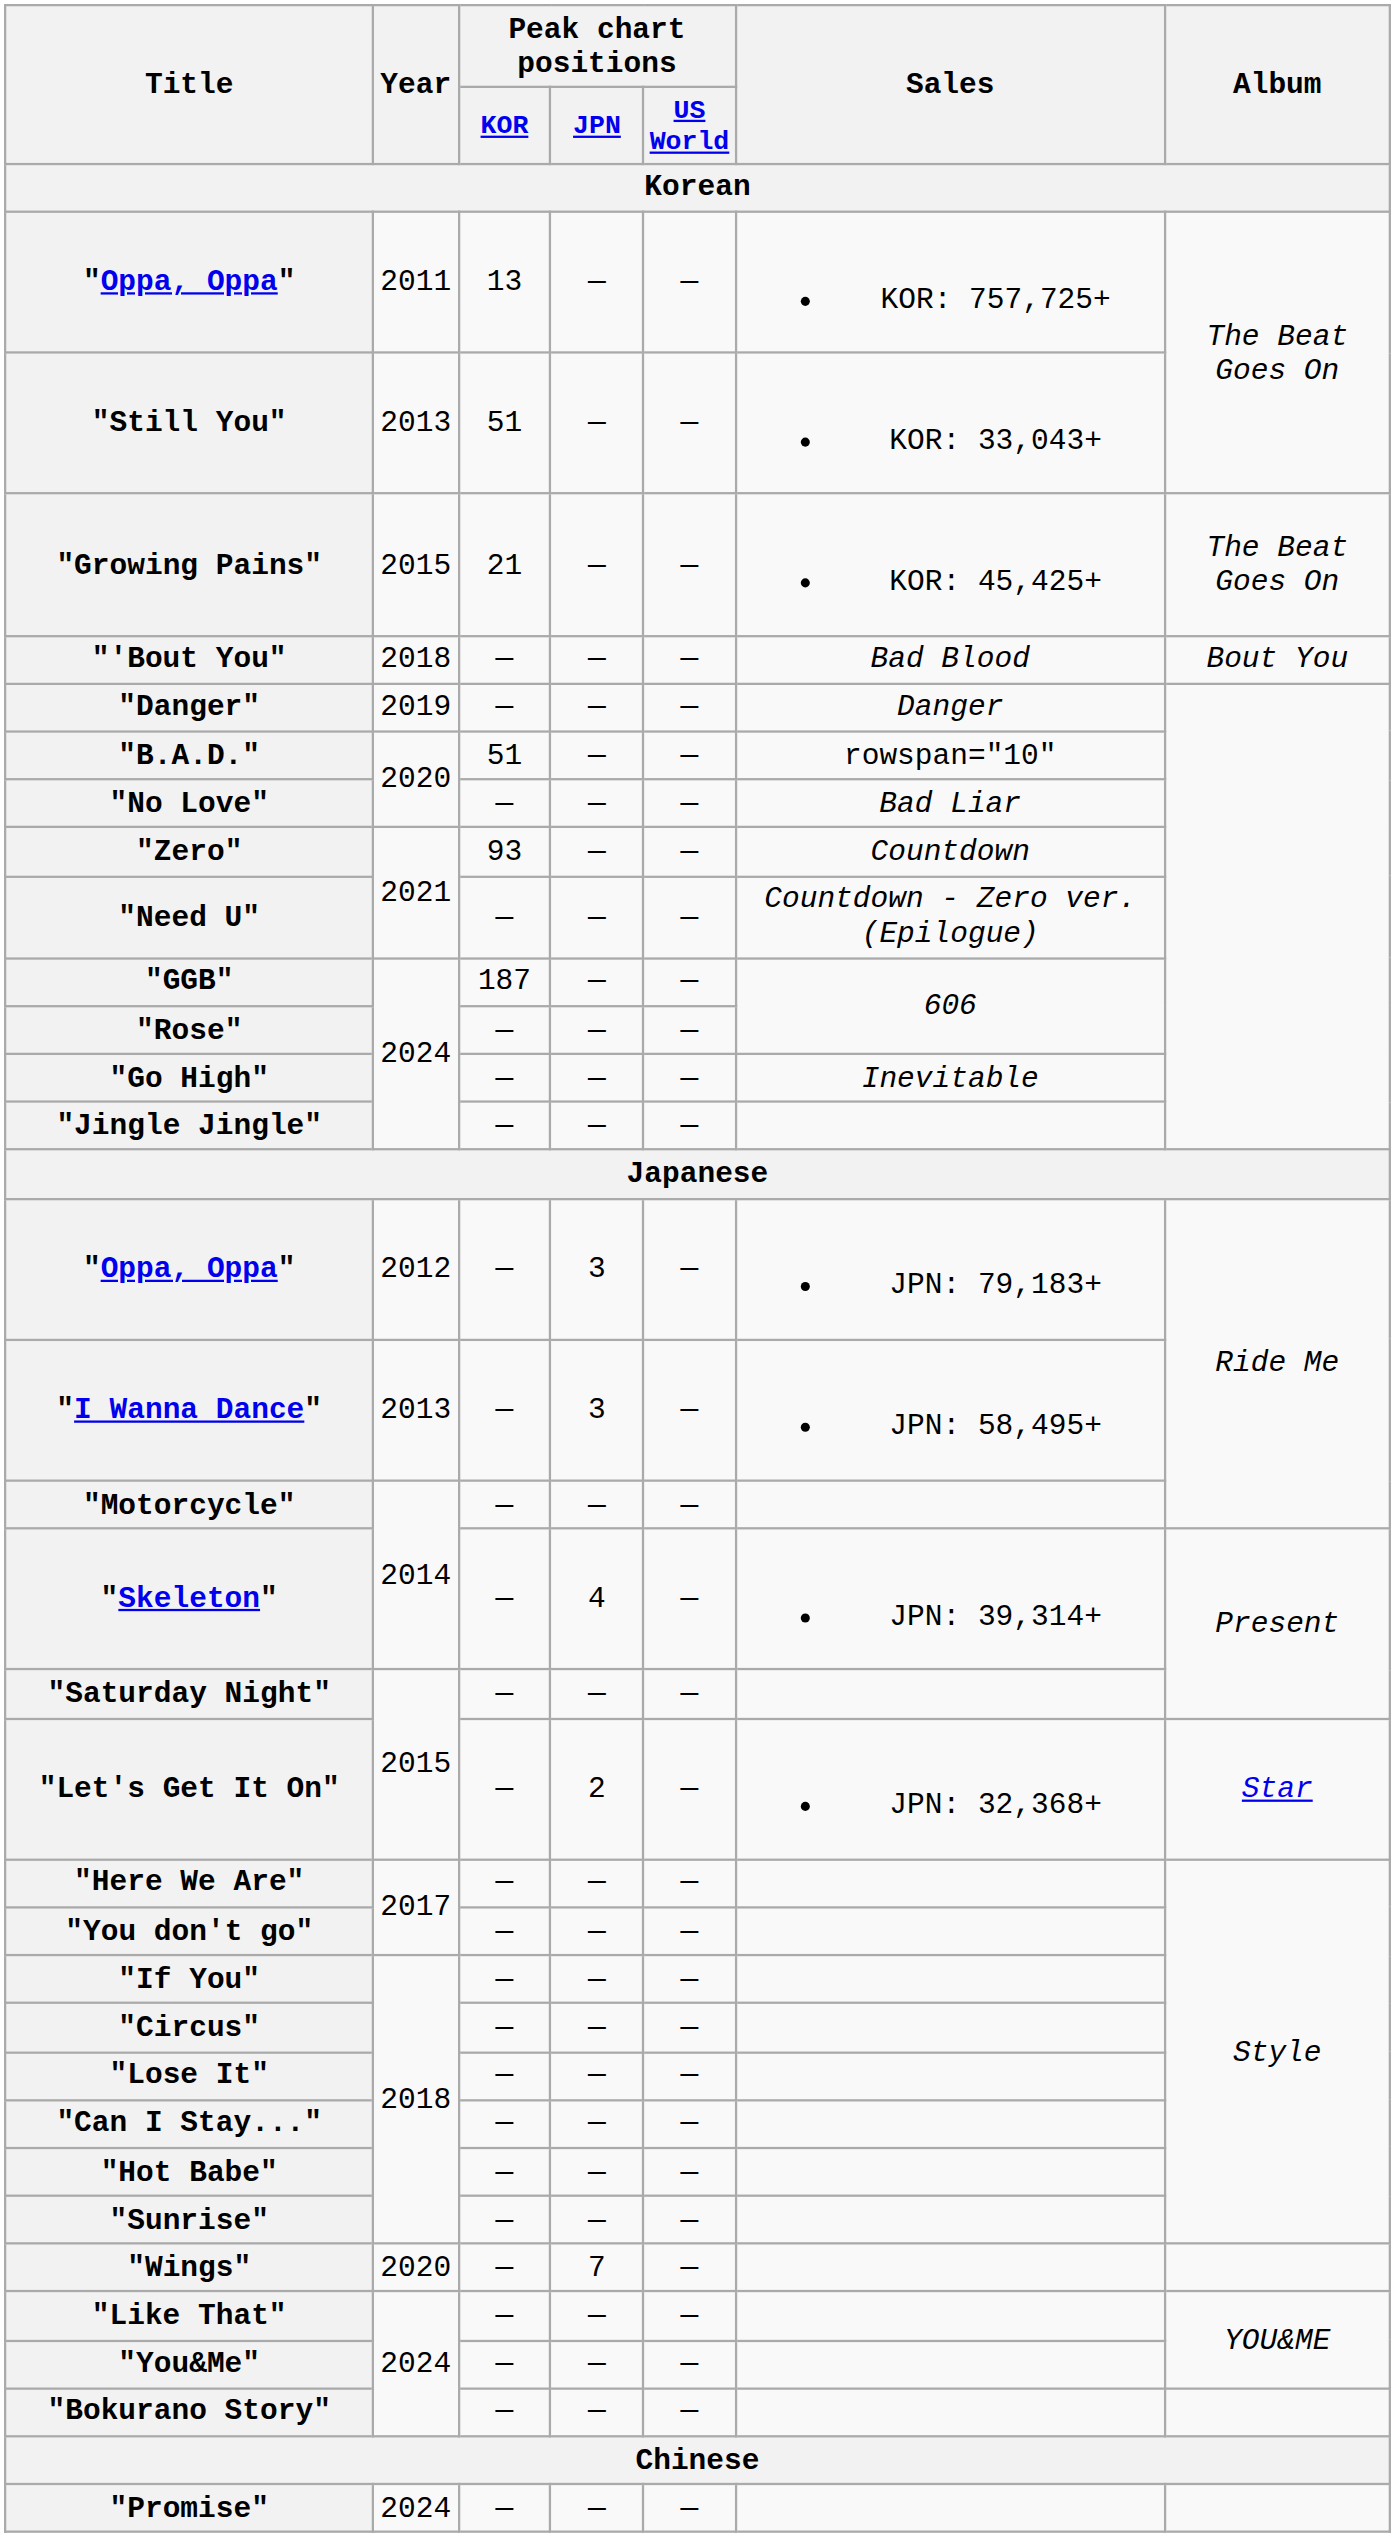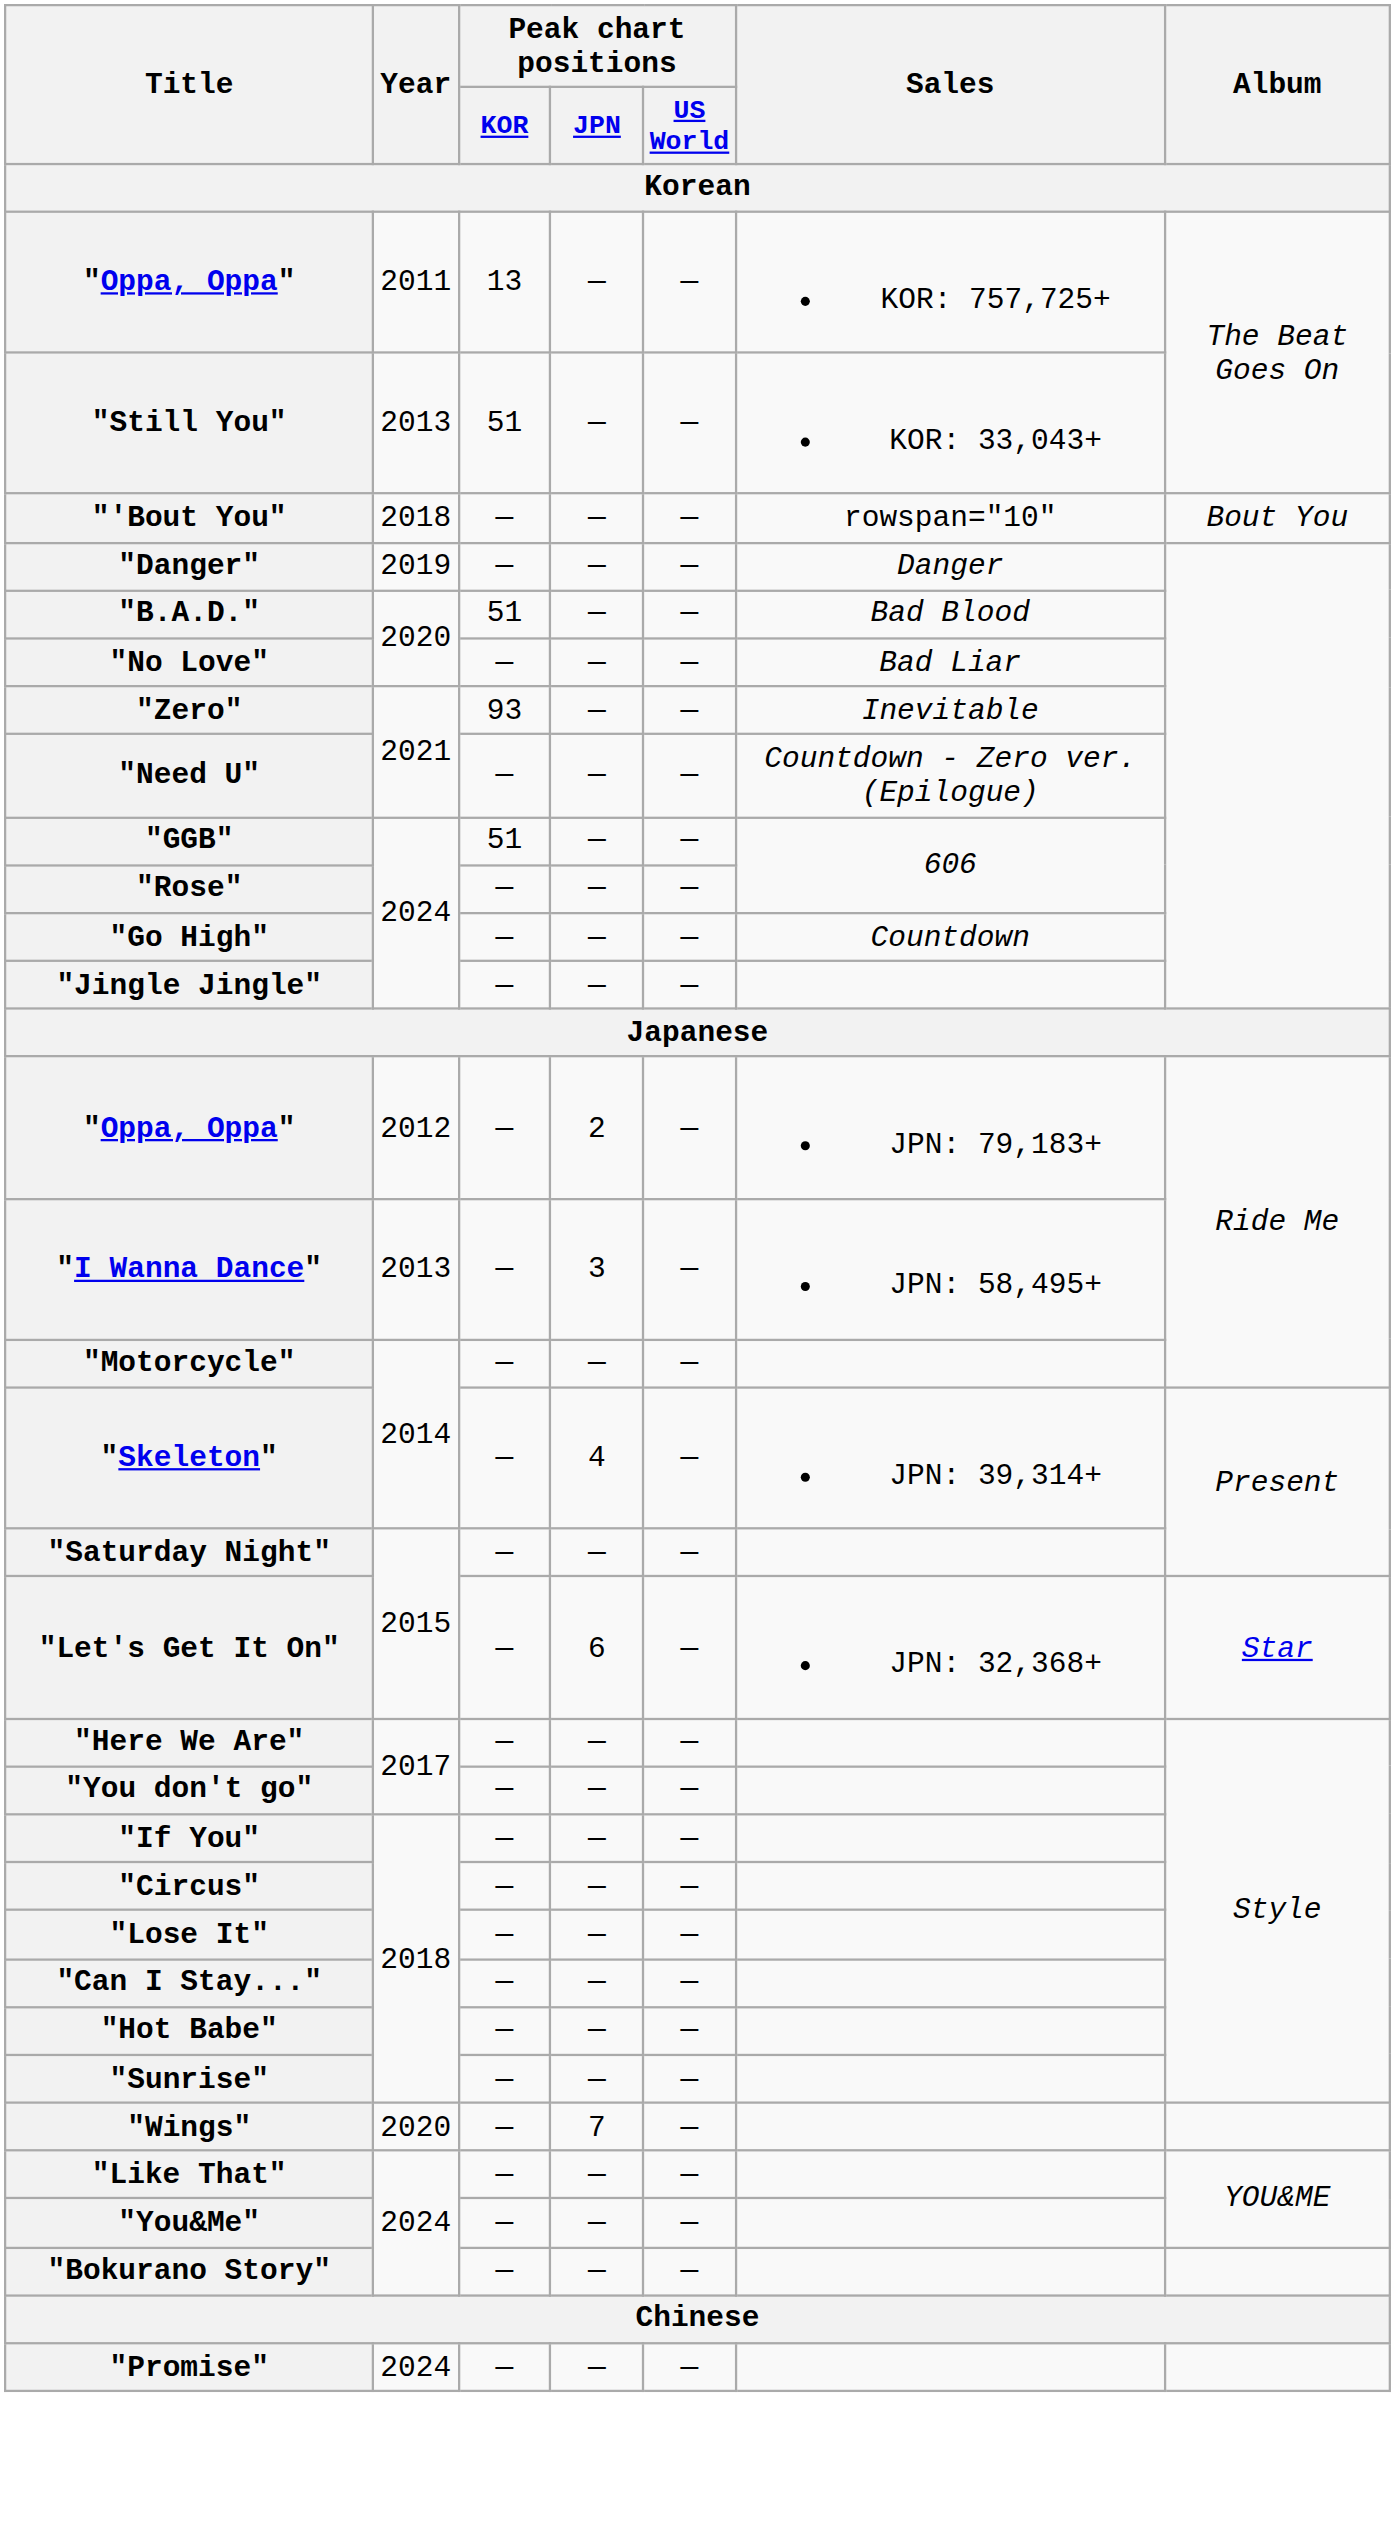- row: (189, 565)
(950, 659) Bad Blood -> (950, 518) rowspan="10"
(950, 756) rowspan="10" -> (950, 614) Bad Blood
(950, 852) Countdown -> (950, 711) Inevitable
(504, 982) 187 -> (504, 841) 51
(950, 1078) Inevitable -> (950, 937) Countdown
(597, 1269) 3 -> (597, 1128) 2
(597, 1789) 2 -> (597, 1647) 6
